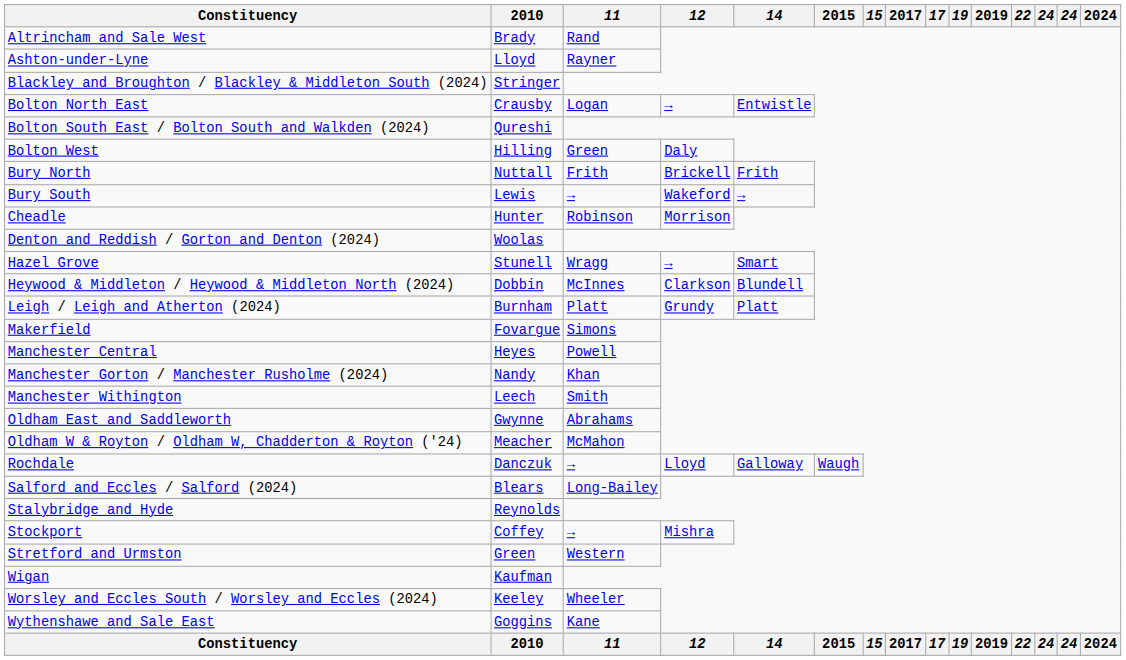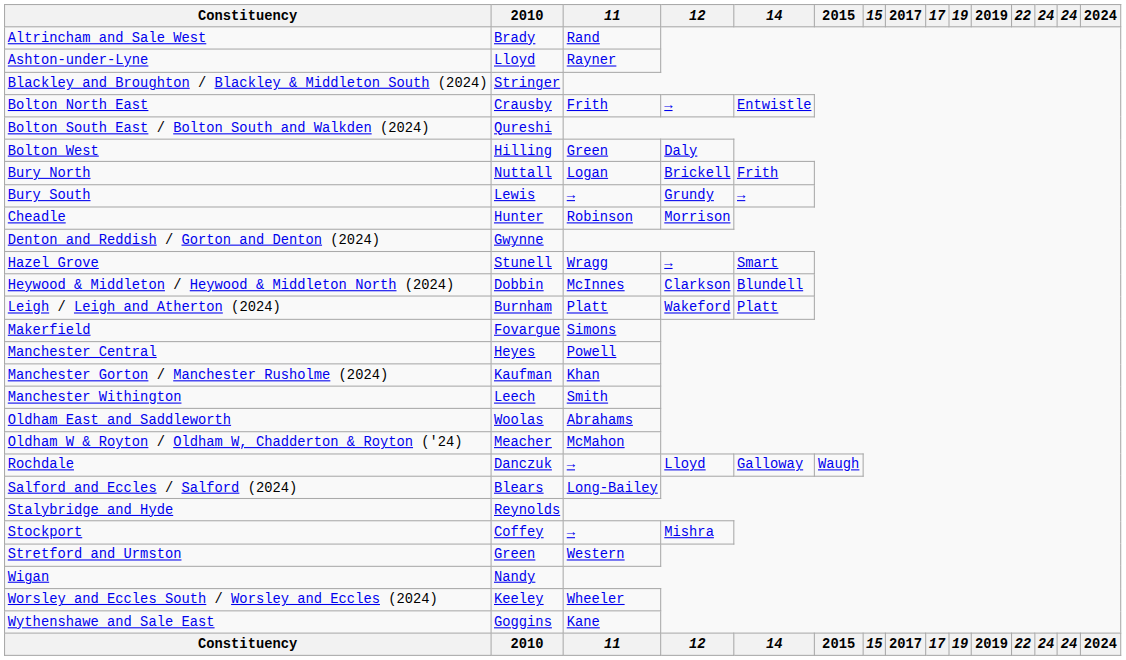(587, 106) Logan -> (587, 106) Frith
(587, 173) Frith -> (587, 173) Logan
(697, 195) Wakeford -> (689, 195) Grundy
(519, 240) Woolas -> (519, 240) Gwynne
(689, 308) Grundy -> (697, 308) Wakeford
(515, 375) Nandy -> (523, 375) Kaufman
(519, 420) Gwynne -> (519, 420) Woolas
(523, 577) Kaufman -> (515, 577) Nandy
